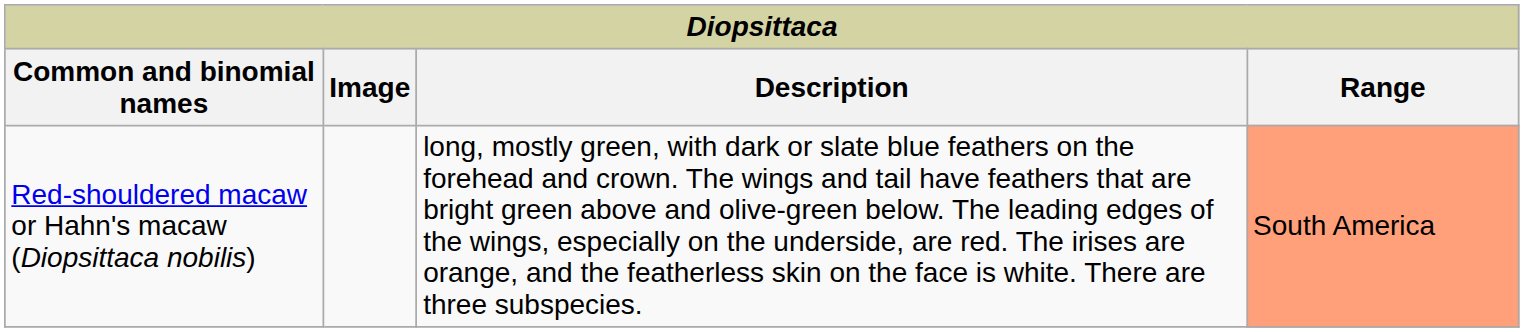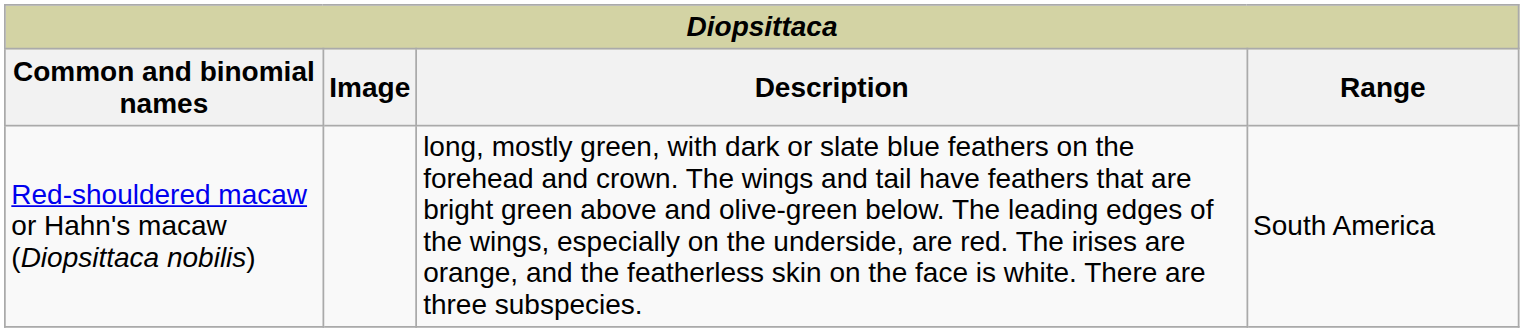(1344, 225) lightsalmon background -> (1344, 225) no background
